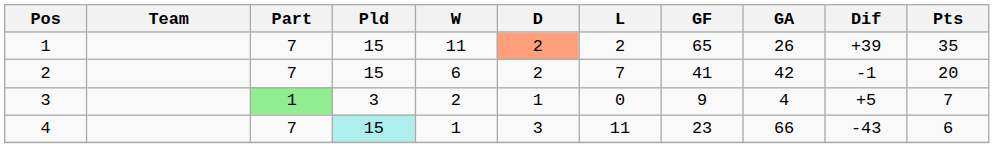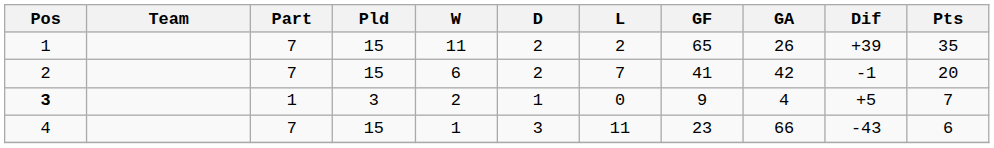(538, 46) lightsalmon background -> (538, 46) no background
(46, 101) normal -> (46, 101) bold
(292, 101) lightgreen background -> (292, 101) no background
(374, 129) paleturquoise background -> (374, 129) no background
